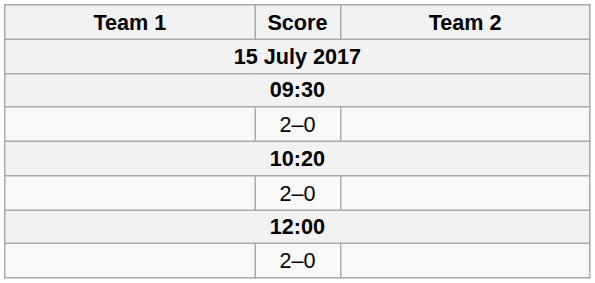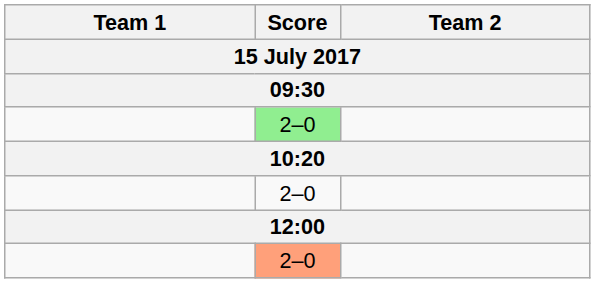(297, 125) no background -> (297, 125) lightgreen background
(297, 261) no background -> (297, 261) lightsalmon background
